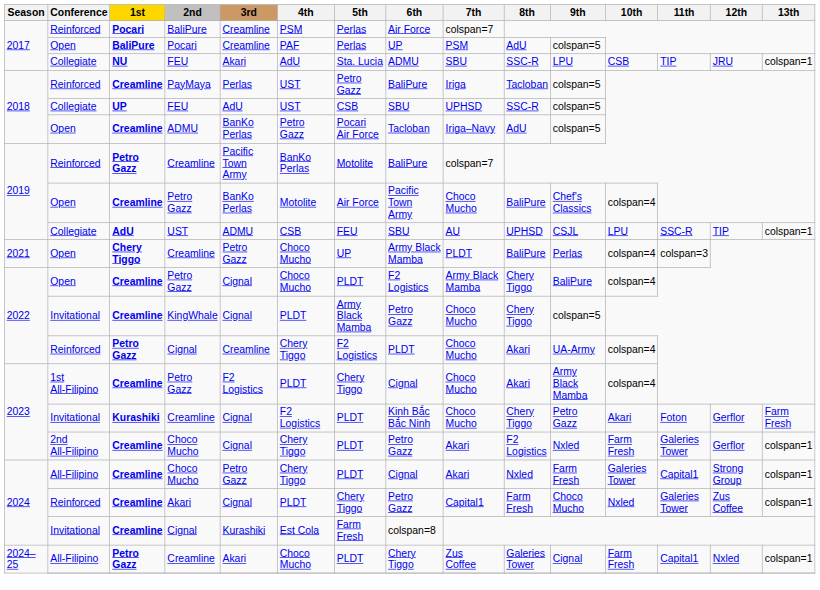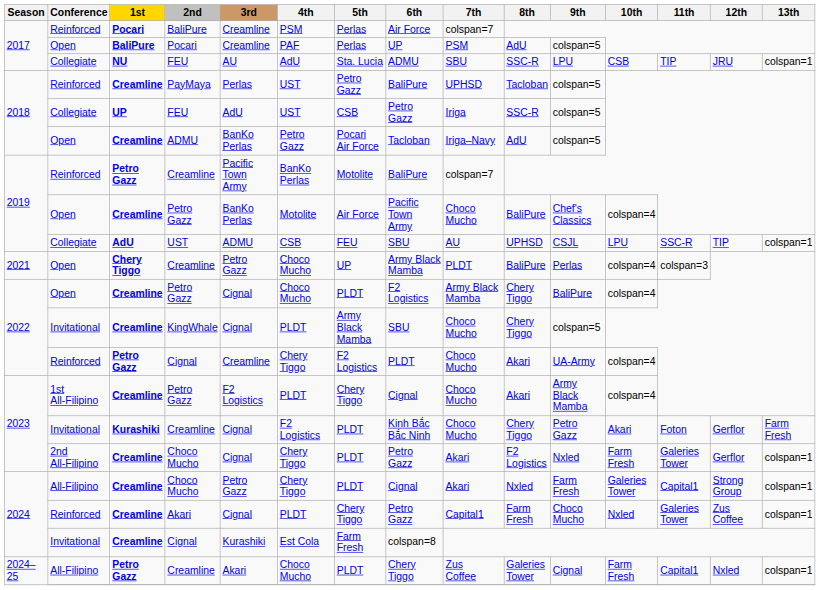(234, 62) Akari -> (230, 62) AU
(456, 84) Iriga -> (464, 84) UPHSD
(399, 106) SBU -> (400, 112) Petro Gazz
(464, 106) UPHSD -> (456, 112) Iriga
(400, 315) Petro Gazz -> (399, 327) SBU
